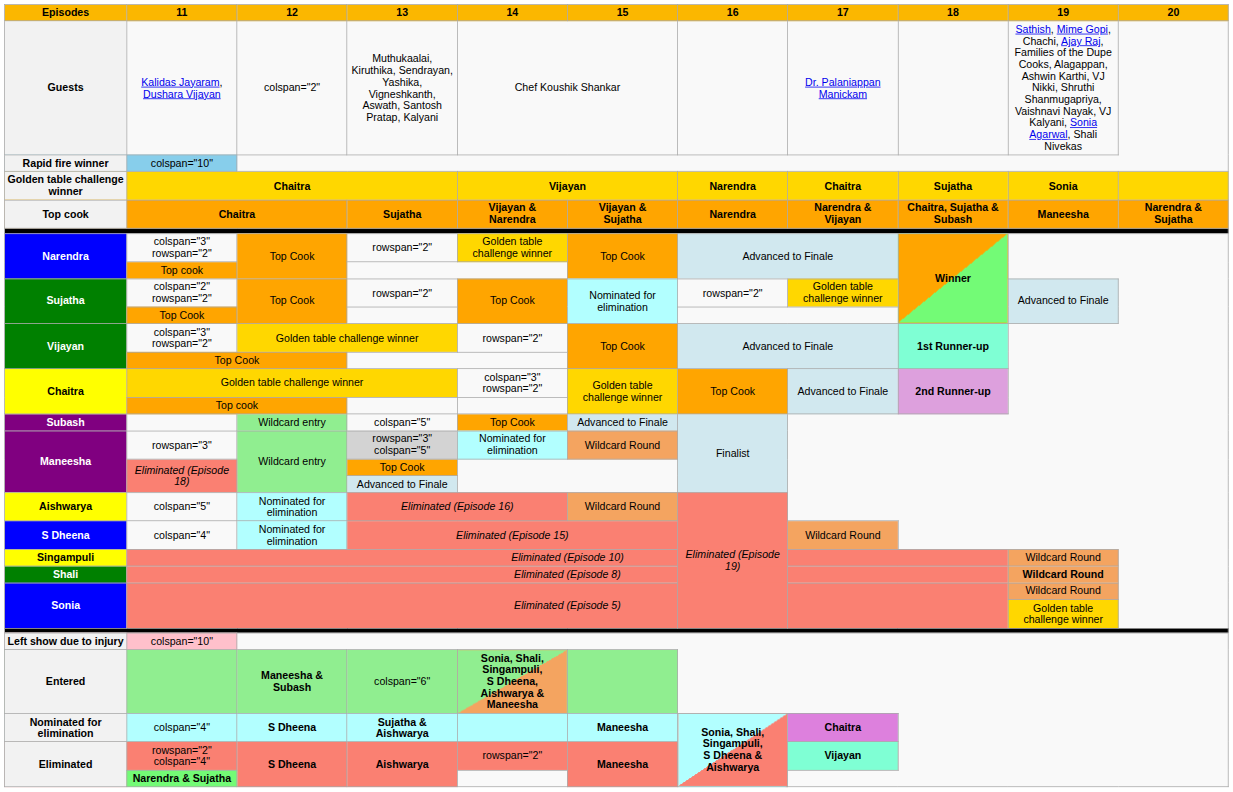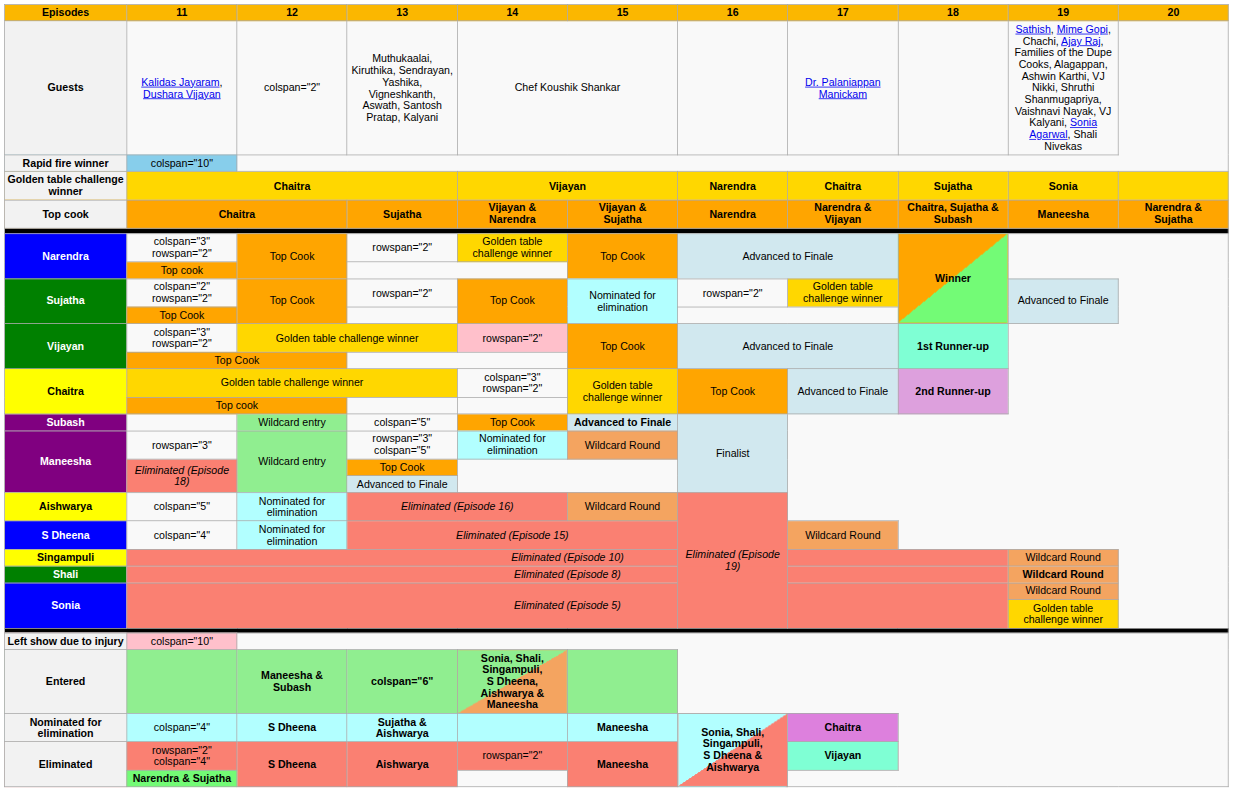(512, 338) no background -> (512, 338) pink background
(623, 422) normal -> (623, 422) bold
(402, 445) lightgrey background -> (402, 445) no background
(402, 681) normal -> (402, 681) bold
